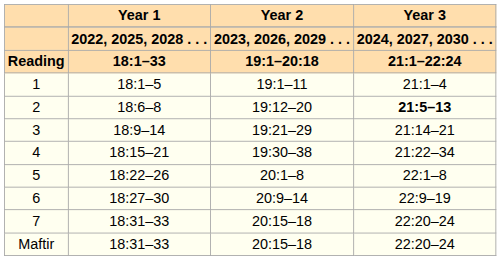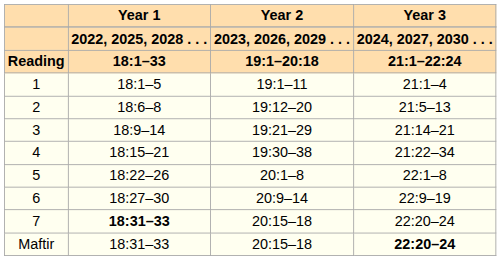(425, 107) bold -> (425, 107) normal
(139, 221) normal -> (139, 221) bold
(425, 244) normal -> (425, 244) bold
